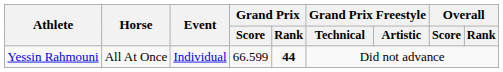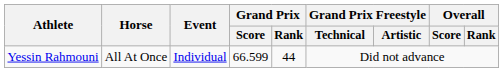(289, 57) bold -> (289, 57) normal
